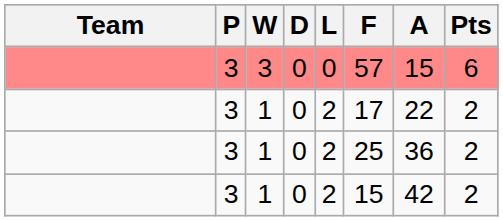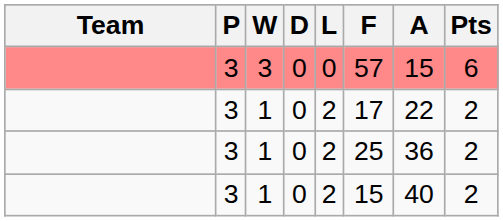(419, 194) 42 -> (419, 194) 40
